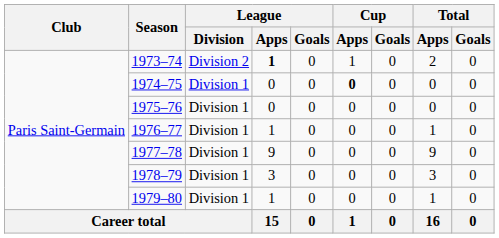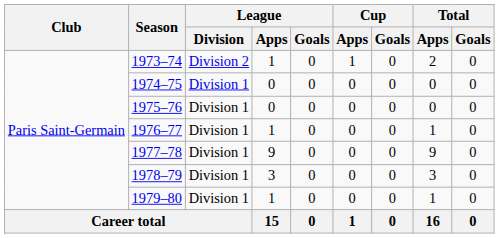(272, 61) bold -> (272, 61) normal
(352, 84) bold -> (352, 84) normal
